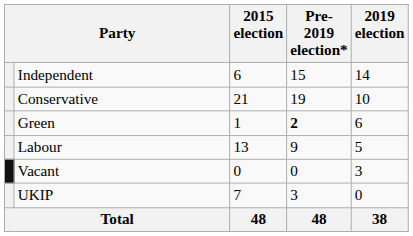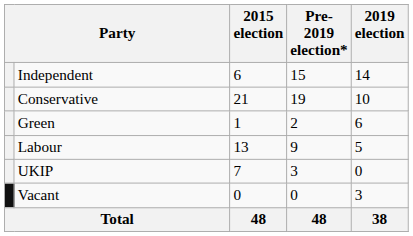(294, 123) bold -> (294, 123) normal
rows swapped: (36, 195) <-> (39, 171)
